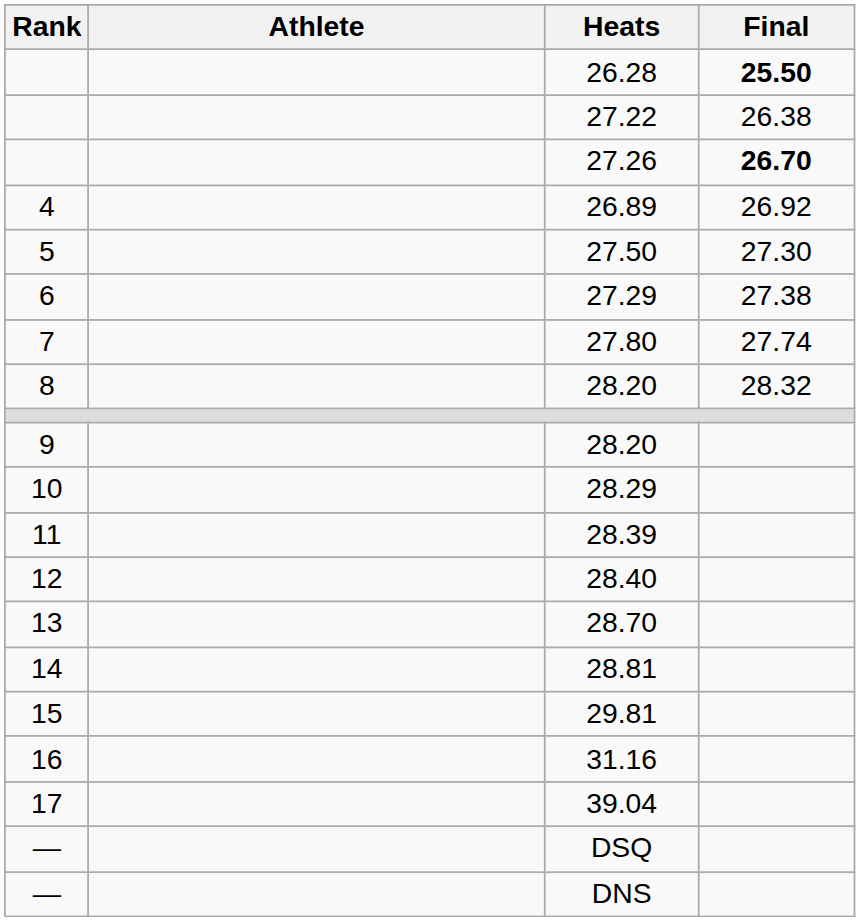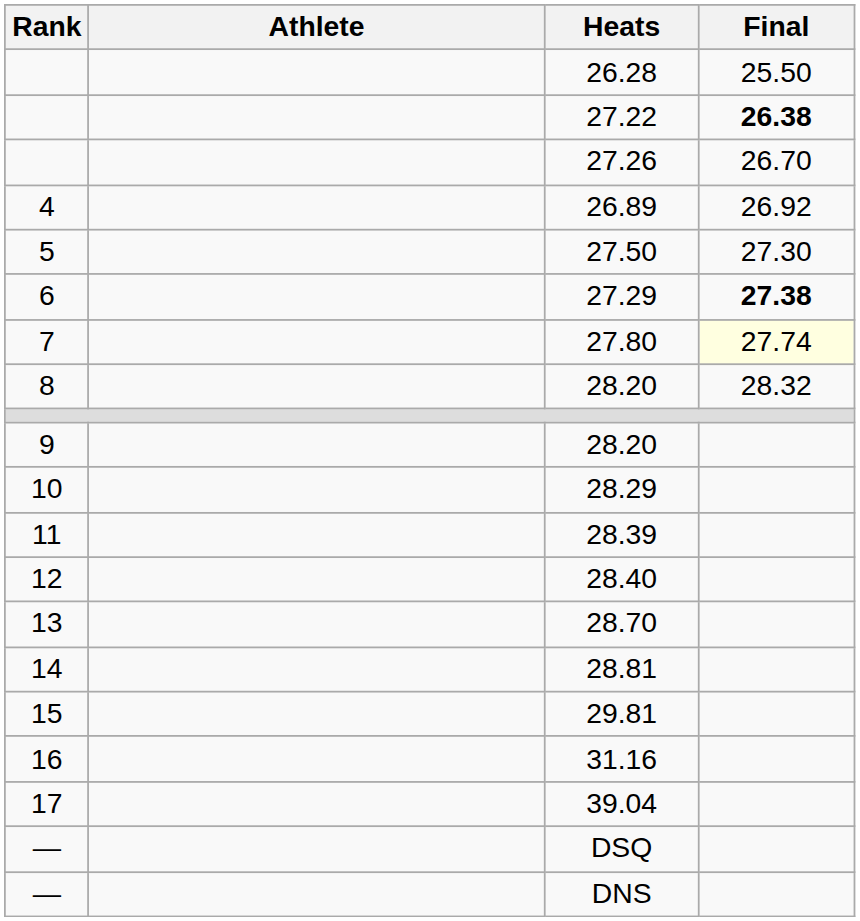(776, 71) bold -> (776, 71) normal
(776, 116) normal -> (776, 116) bold
(776, 161) bold -> (776, 161) normal
(776, 296) normal -> (776, 296) bold
(776, 341) no background -> (776, 341) lightyellow background
